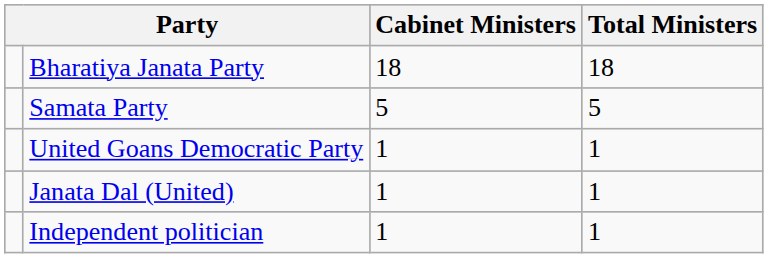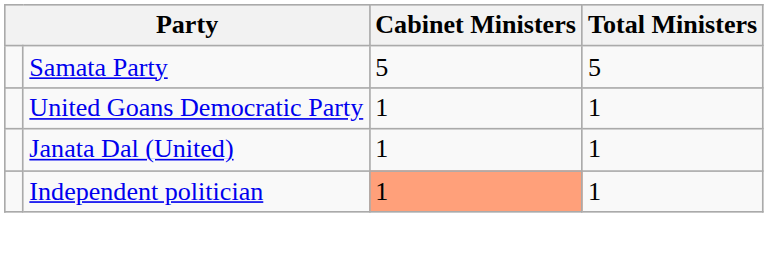- row: (147, 66)
(382, 231) no background -> (382, 190) lightsalmon background
